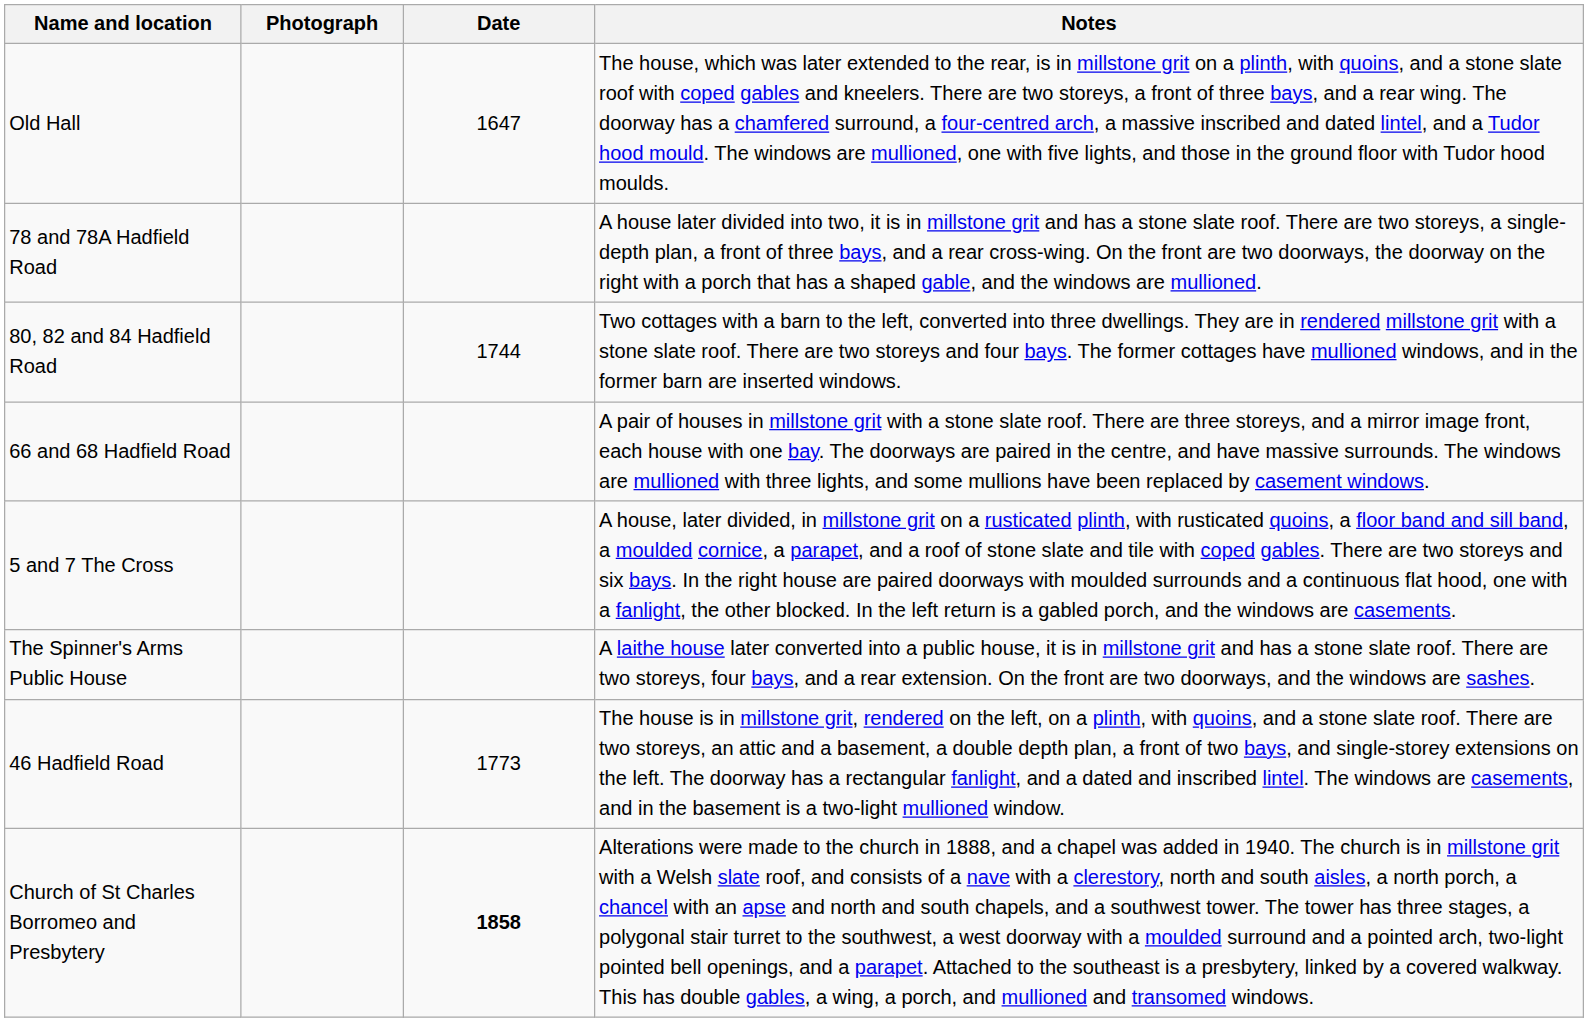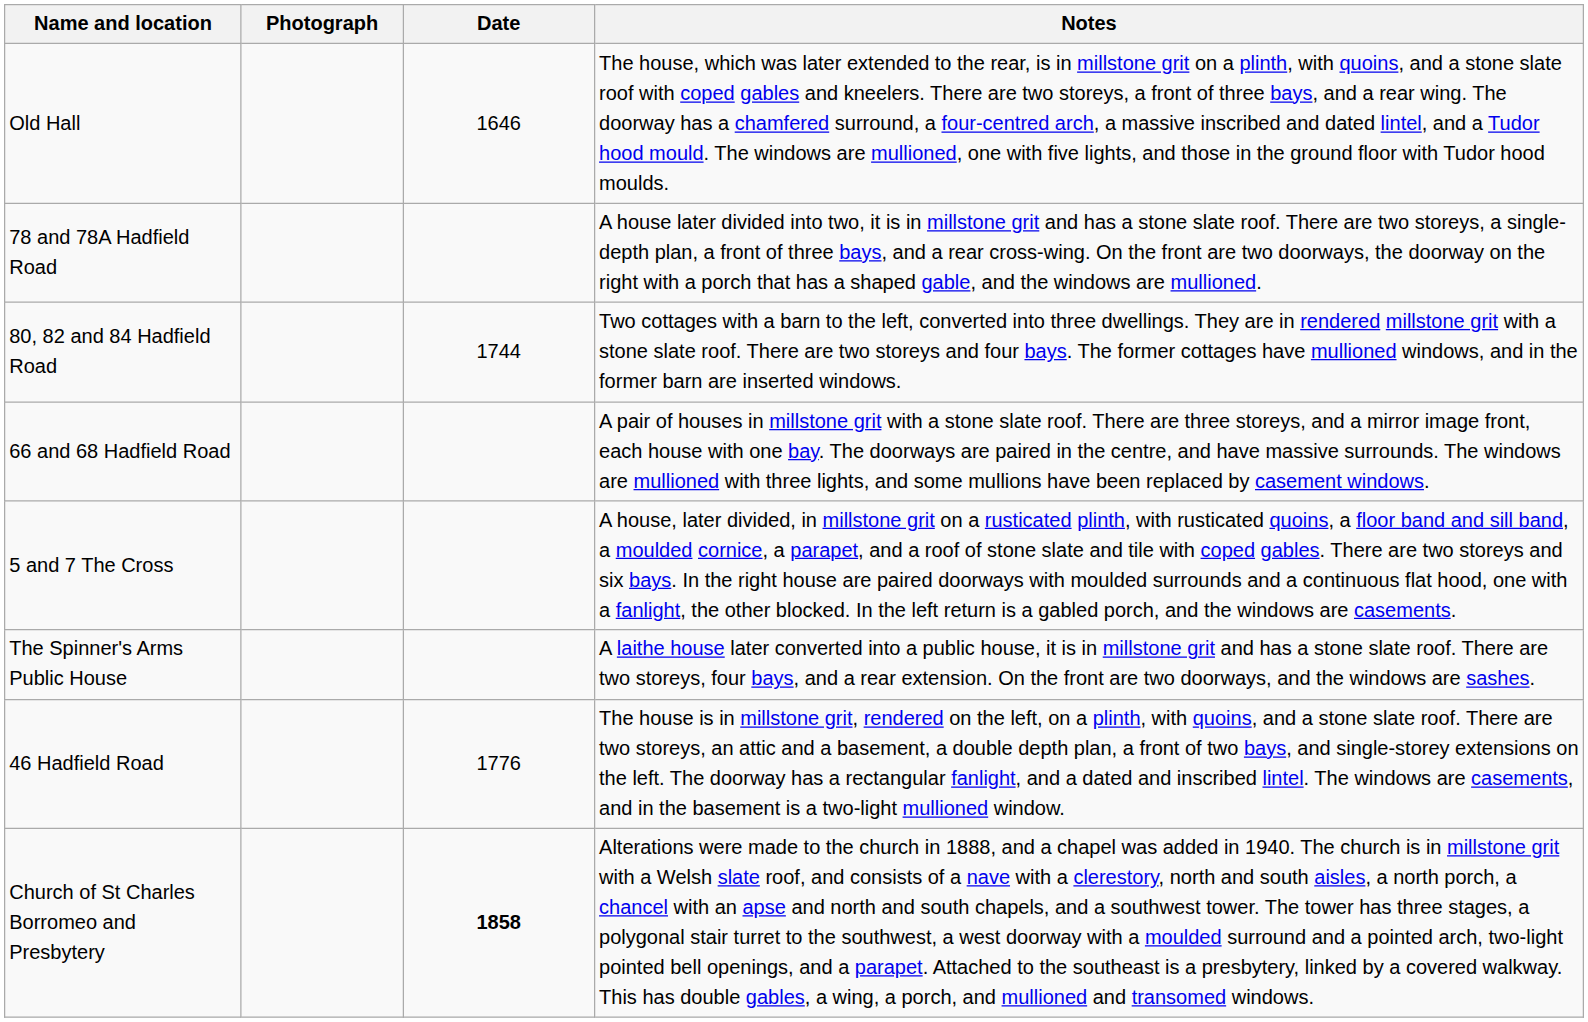(499, 123) 1647 -> (499, 123) 1646
(499, 763) 1773 -> (499, 763) 1776
